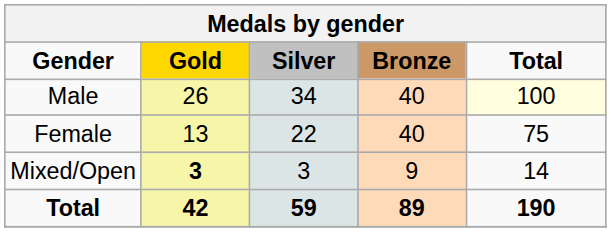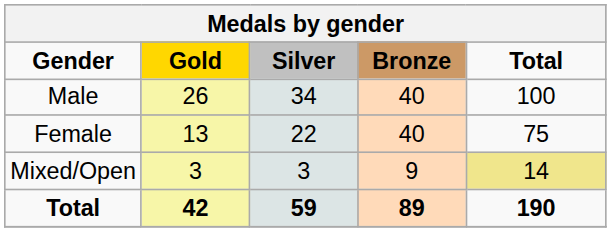(536, 97) lightyellow background -> (536, 97) no background
(196, 171) bold -> (196, 171) normal
(536, 171) no background -> (536, 171) khaki background
